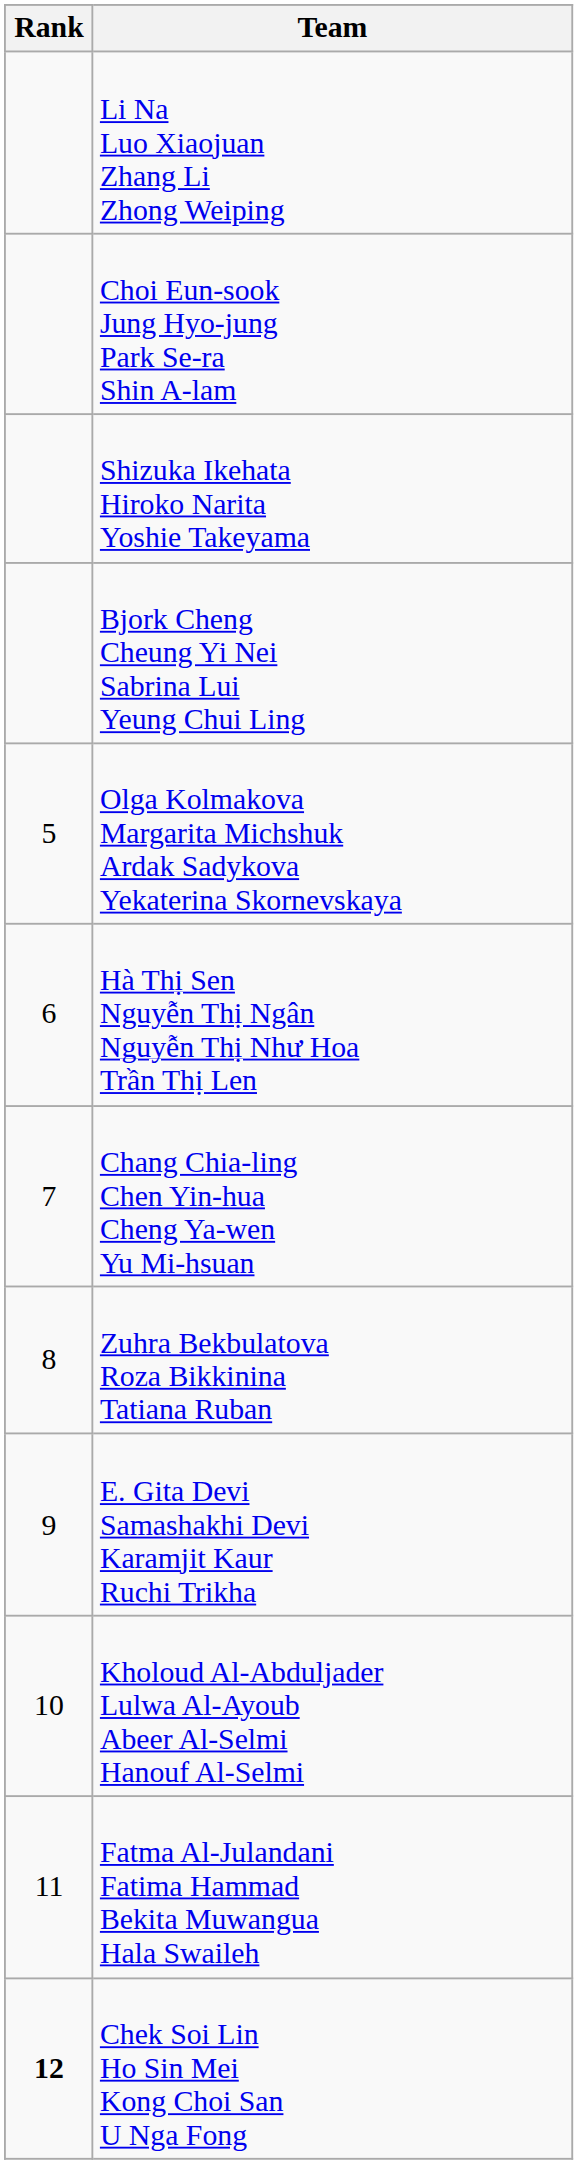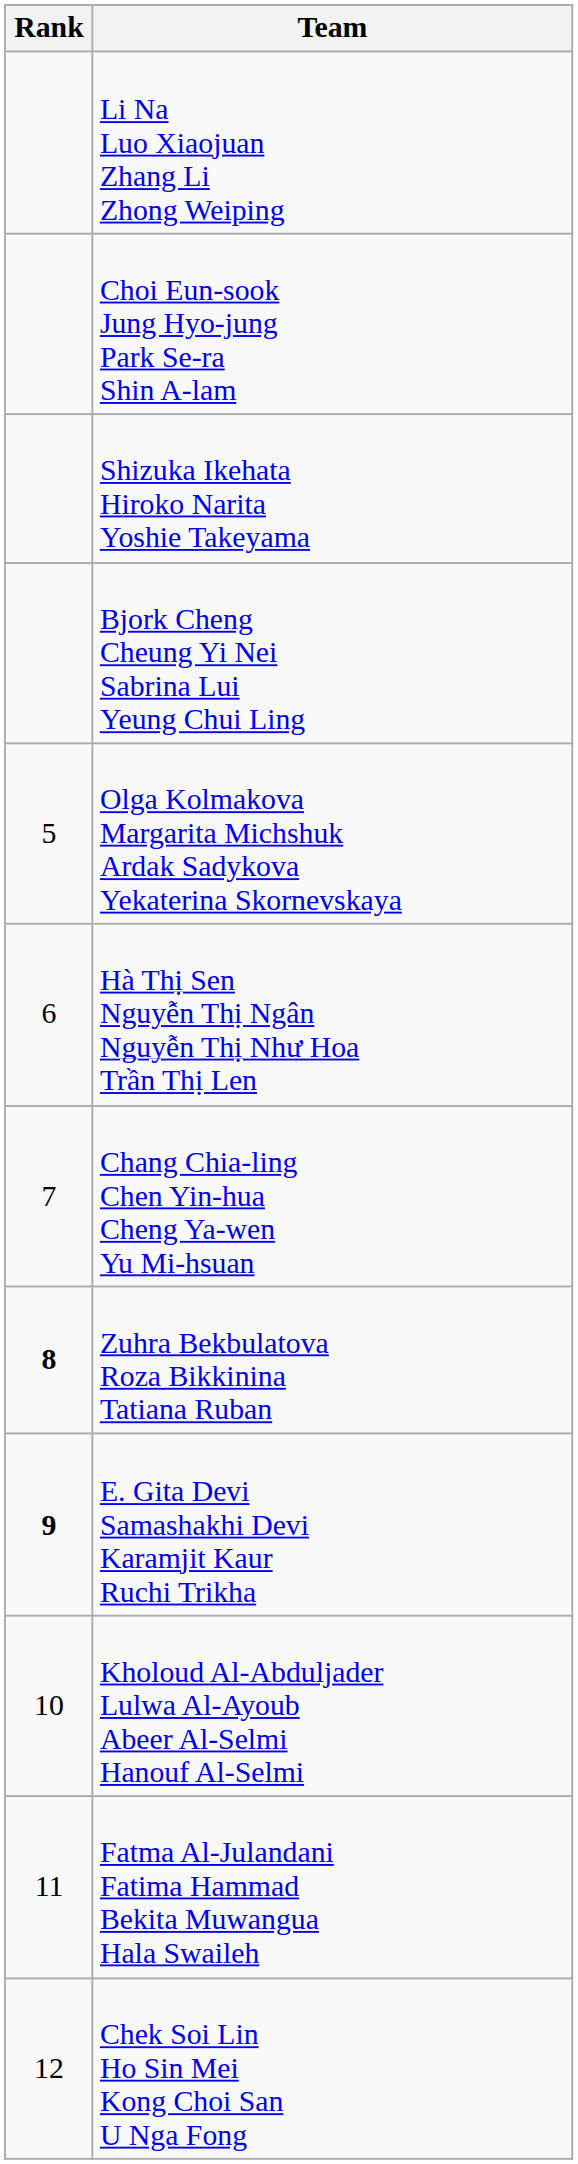(49, 1359) normal -> (49, 1359) bold
(49, 1524) normal -> (49, 1524) bold
(49, 2067) bold -> (49, 2067) normal
